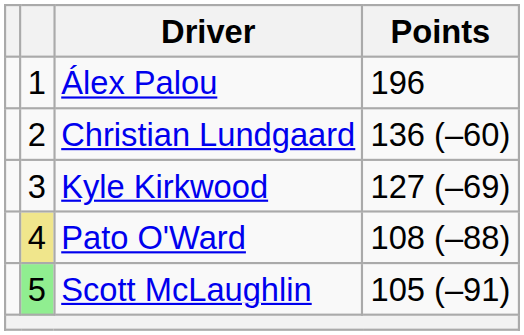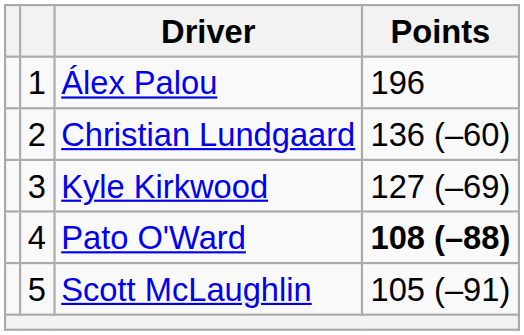(37, 238) khaki background -> (37, 238) no background
(440, 238) normal -> (440, 238) bold
(37, 290) lightgreen background -> (37, 290) no background
